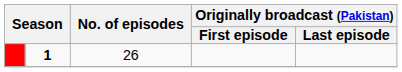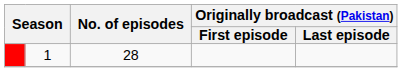(48, 55) bold -> (48, 55) normal
(131, 55) 26 -> (131, 55) 28
